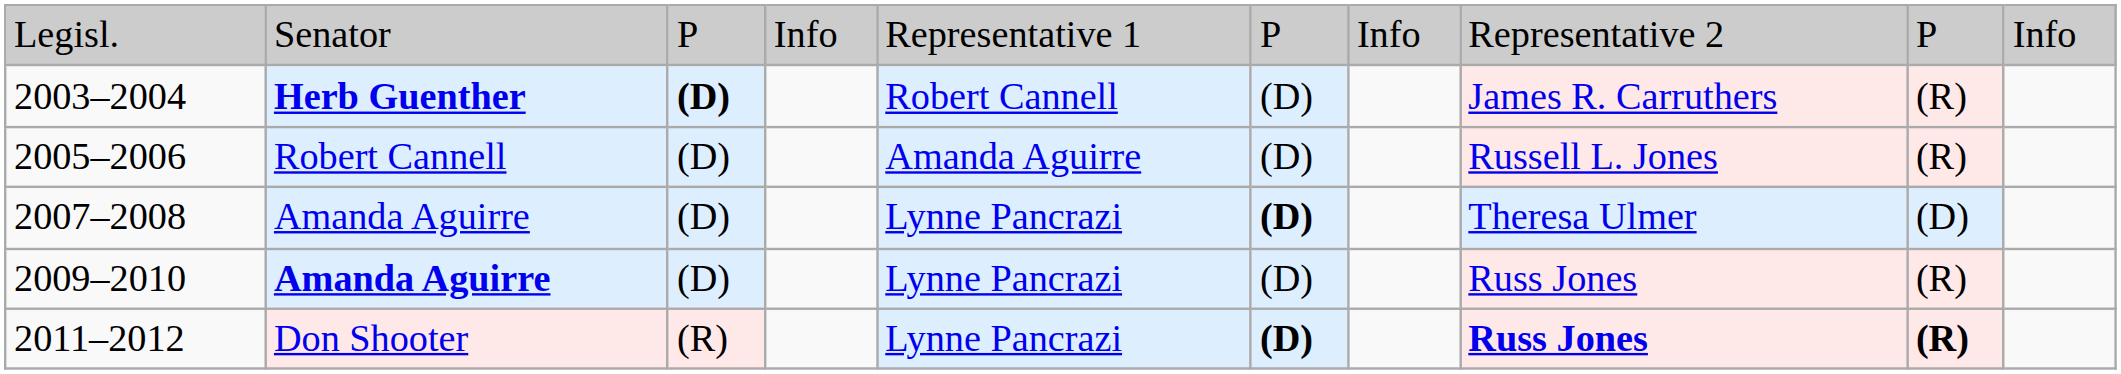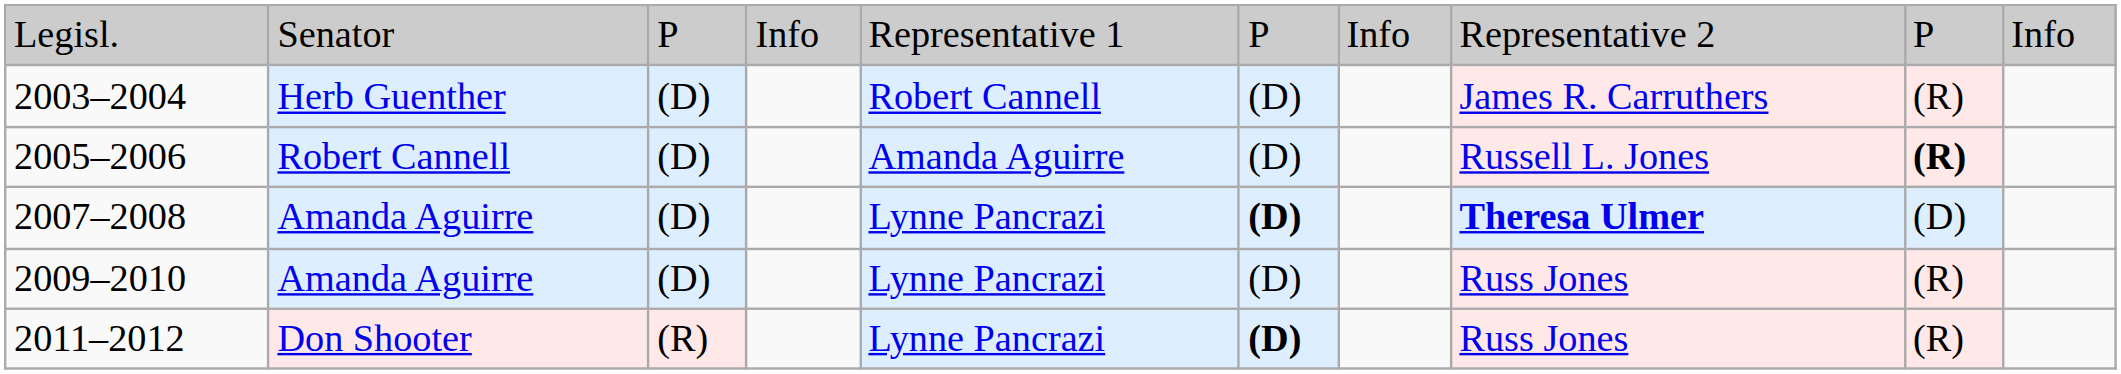(400, 95) bold -> (392, 95) normal
(704, 95) bold -> (684, 95) normal
(1941, 156) normal -> (1940, 156) bold
(1582, 216) normal -> (1582, 216) bold
(412, 277) bold -> (405, 277) normal
(1558, 338) bold -> (1544, 338) normal
(1942, 338) bold -> (1939, 338) normal
